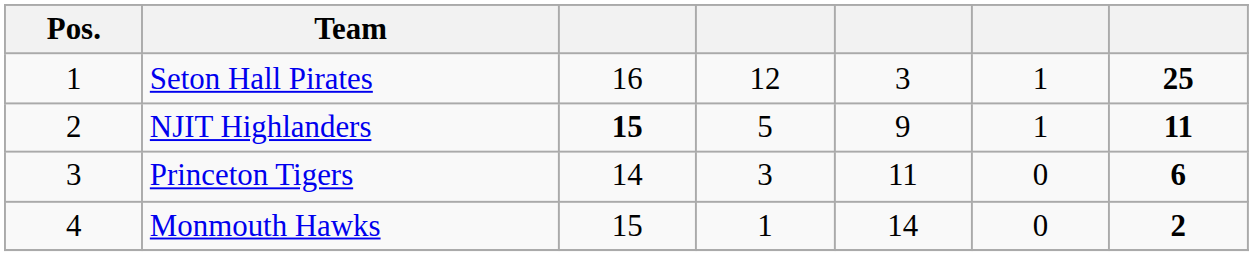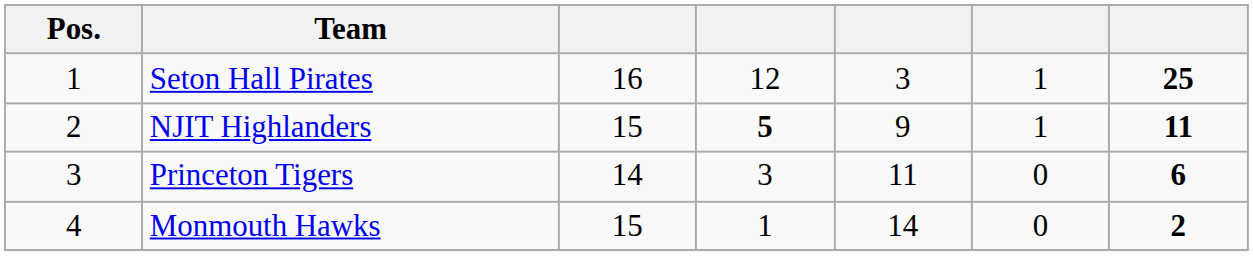(627, 126) bold -> (627, 126) normal
(765, 126) normal -> (765, 126) bold
